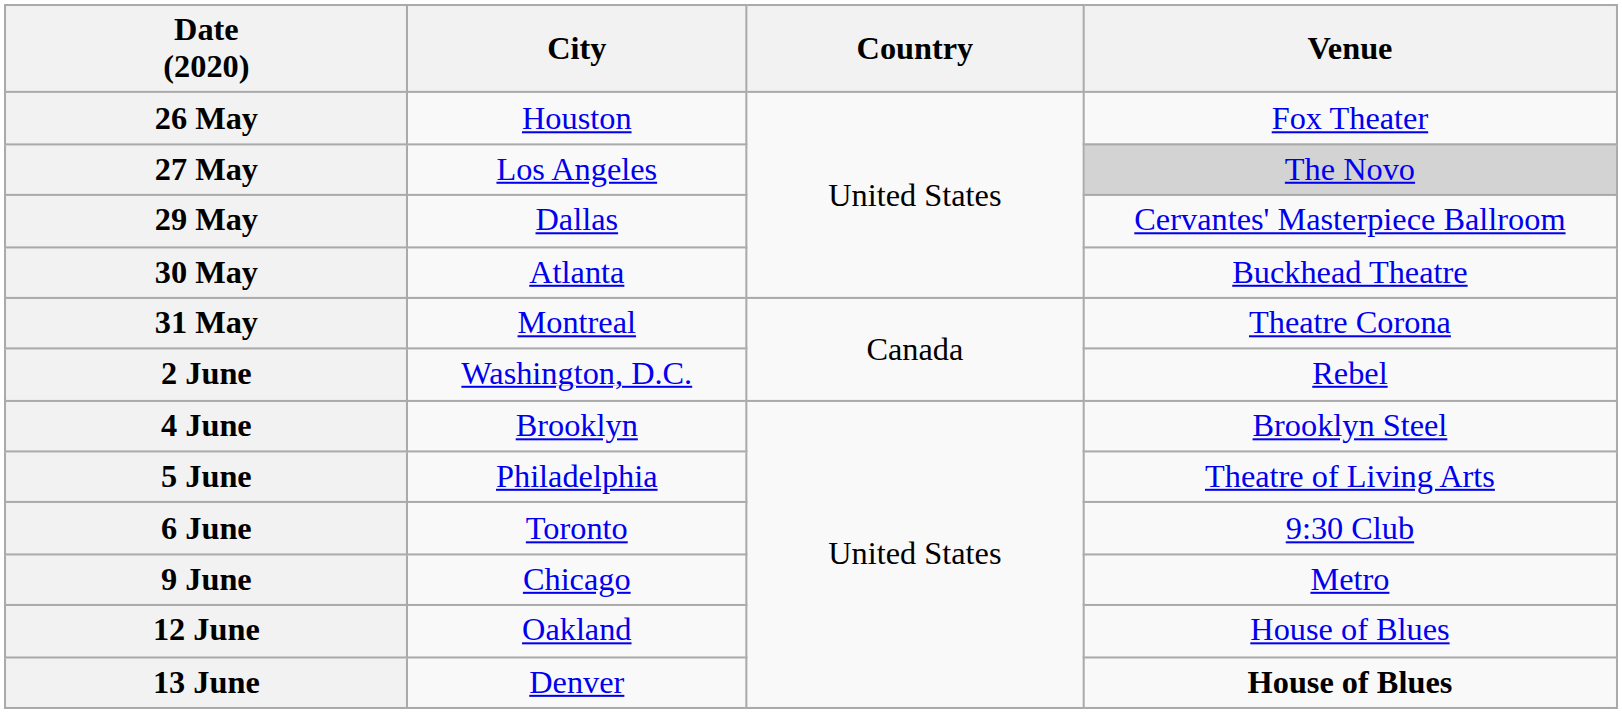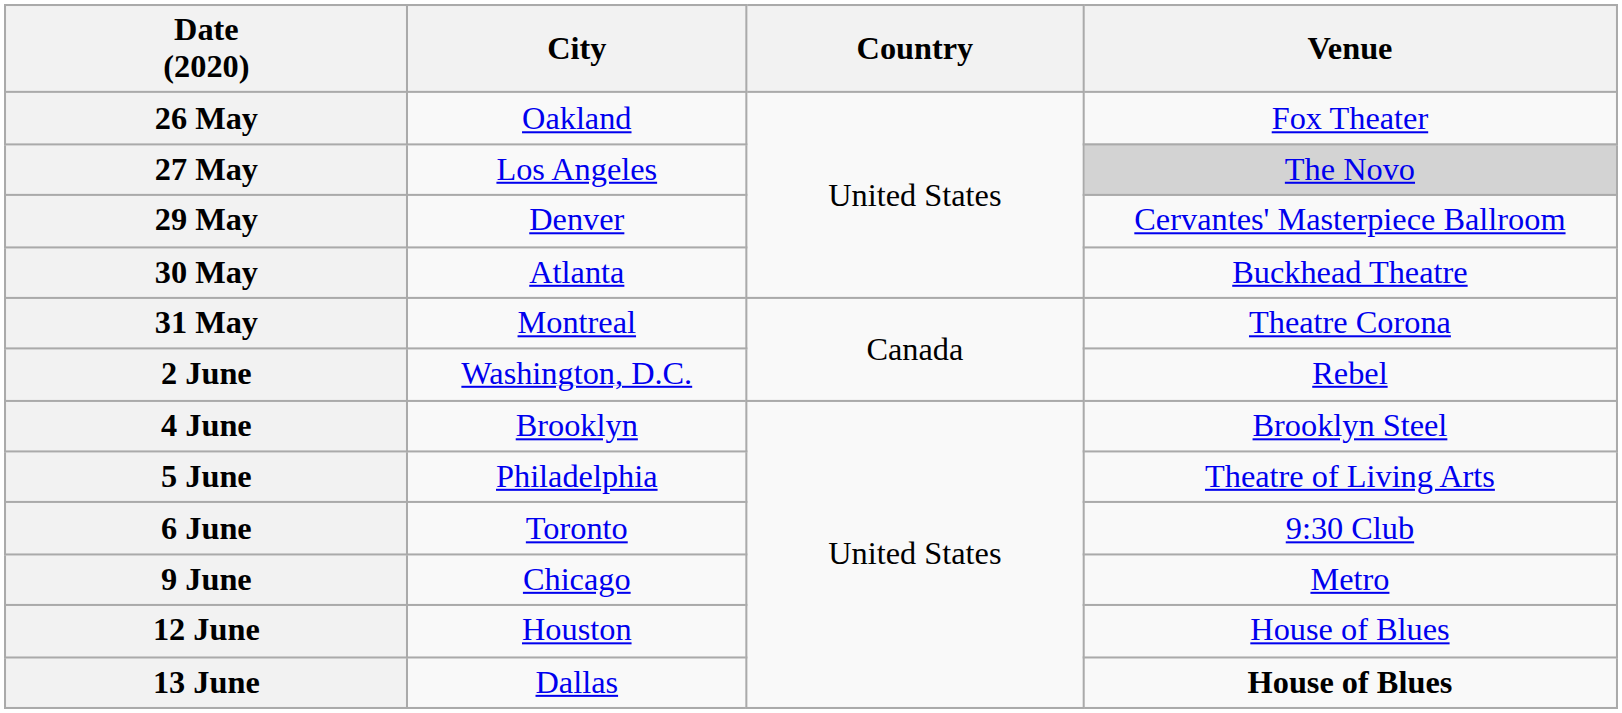(577, 117) Houston -> (577, 117) Oakland
(577, 220) Dallas -> (577, 220) Denver
(577, 630) Oakland -> (577, 630) Houston
(577, 681) Denver -> (577, 681) Dallas
